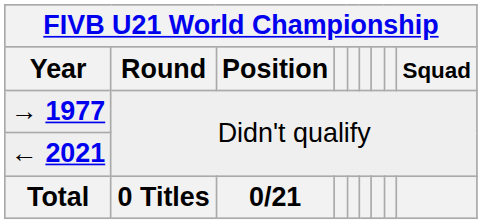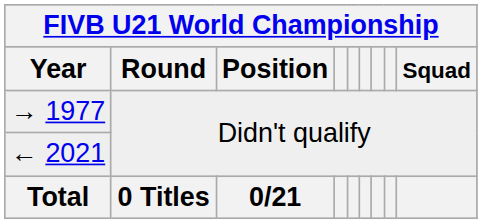(58, 111) bold -> (58, 111) normal
(58, 153) bold -> (58, 153) normal
